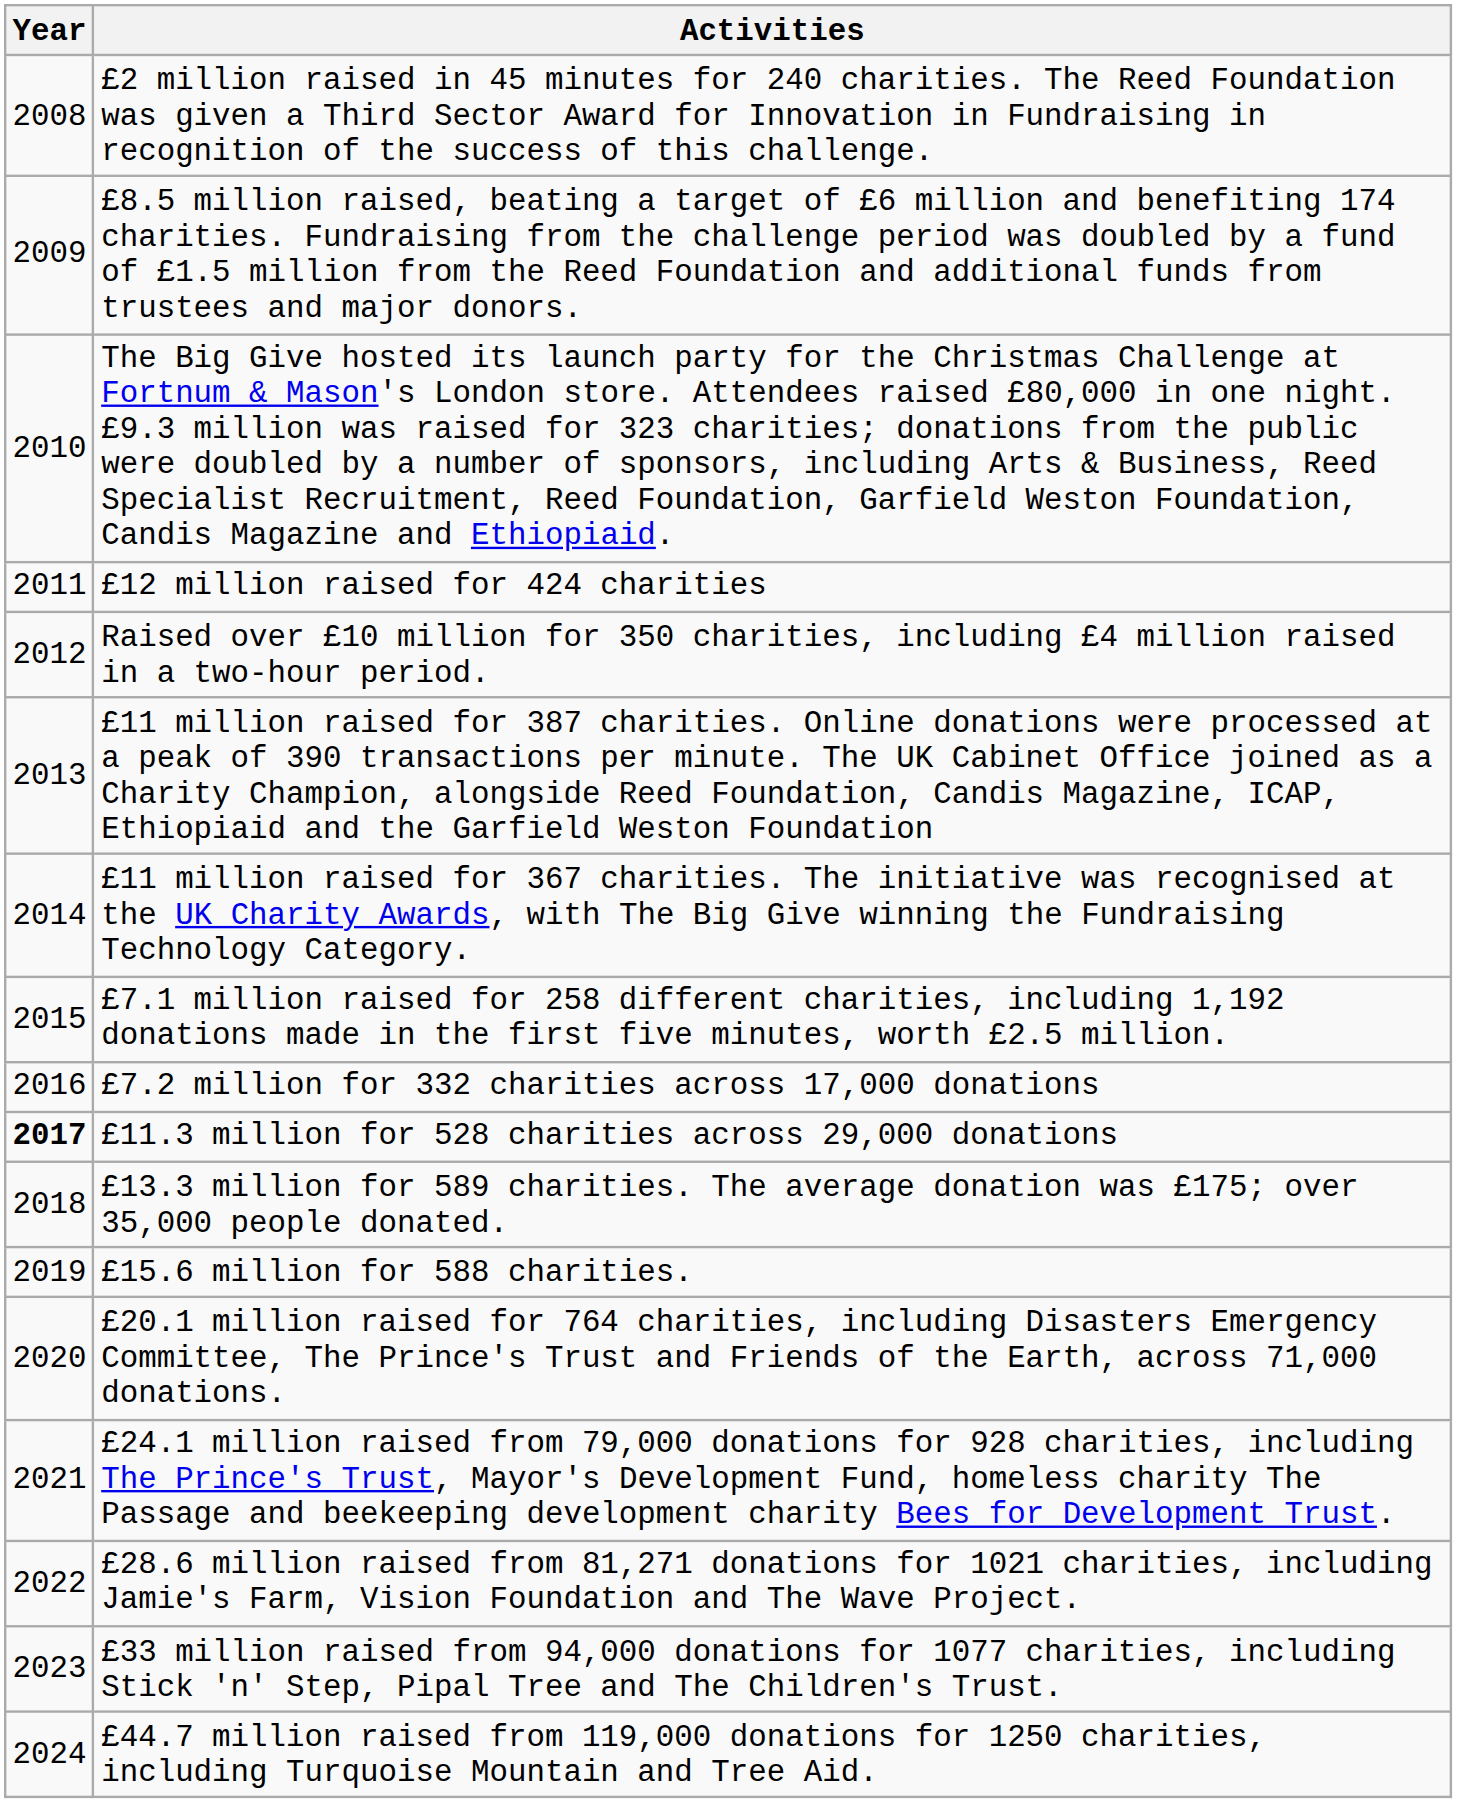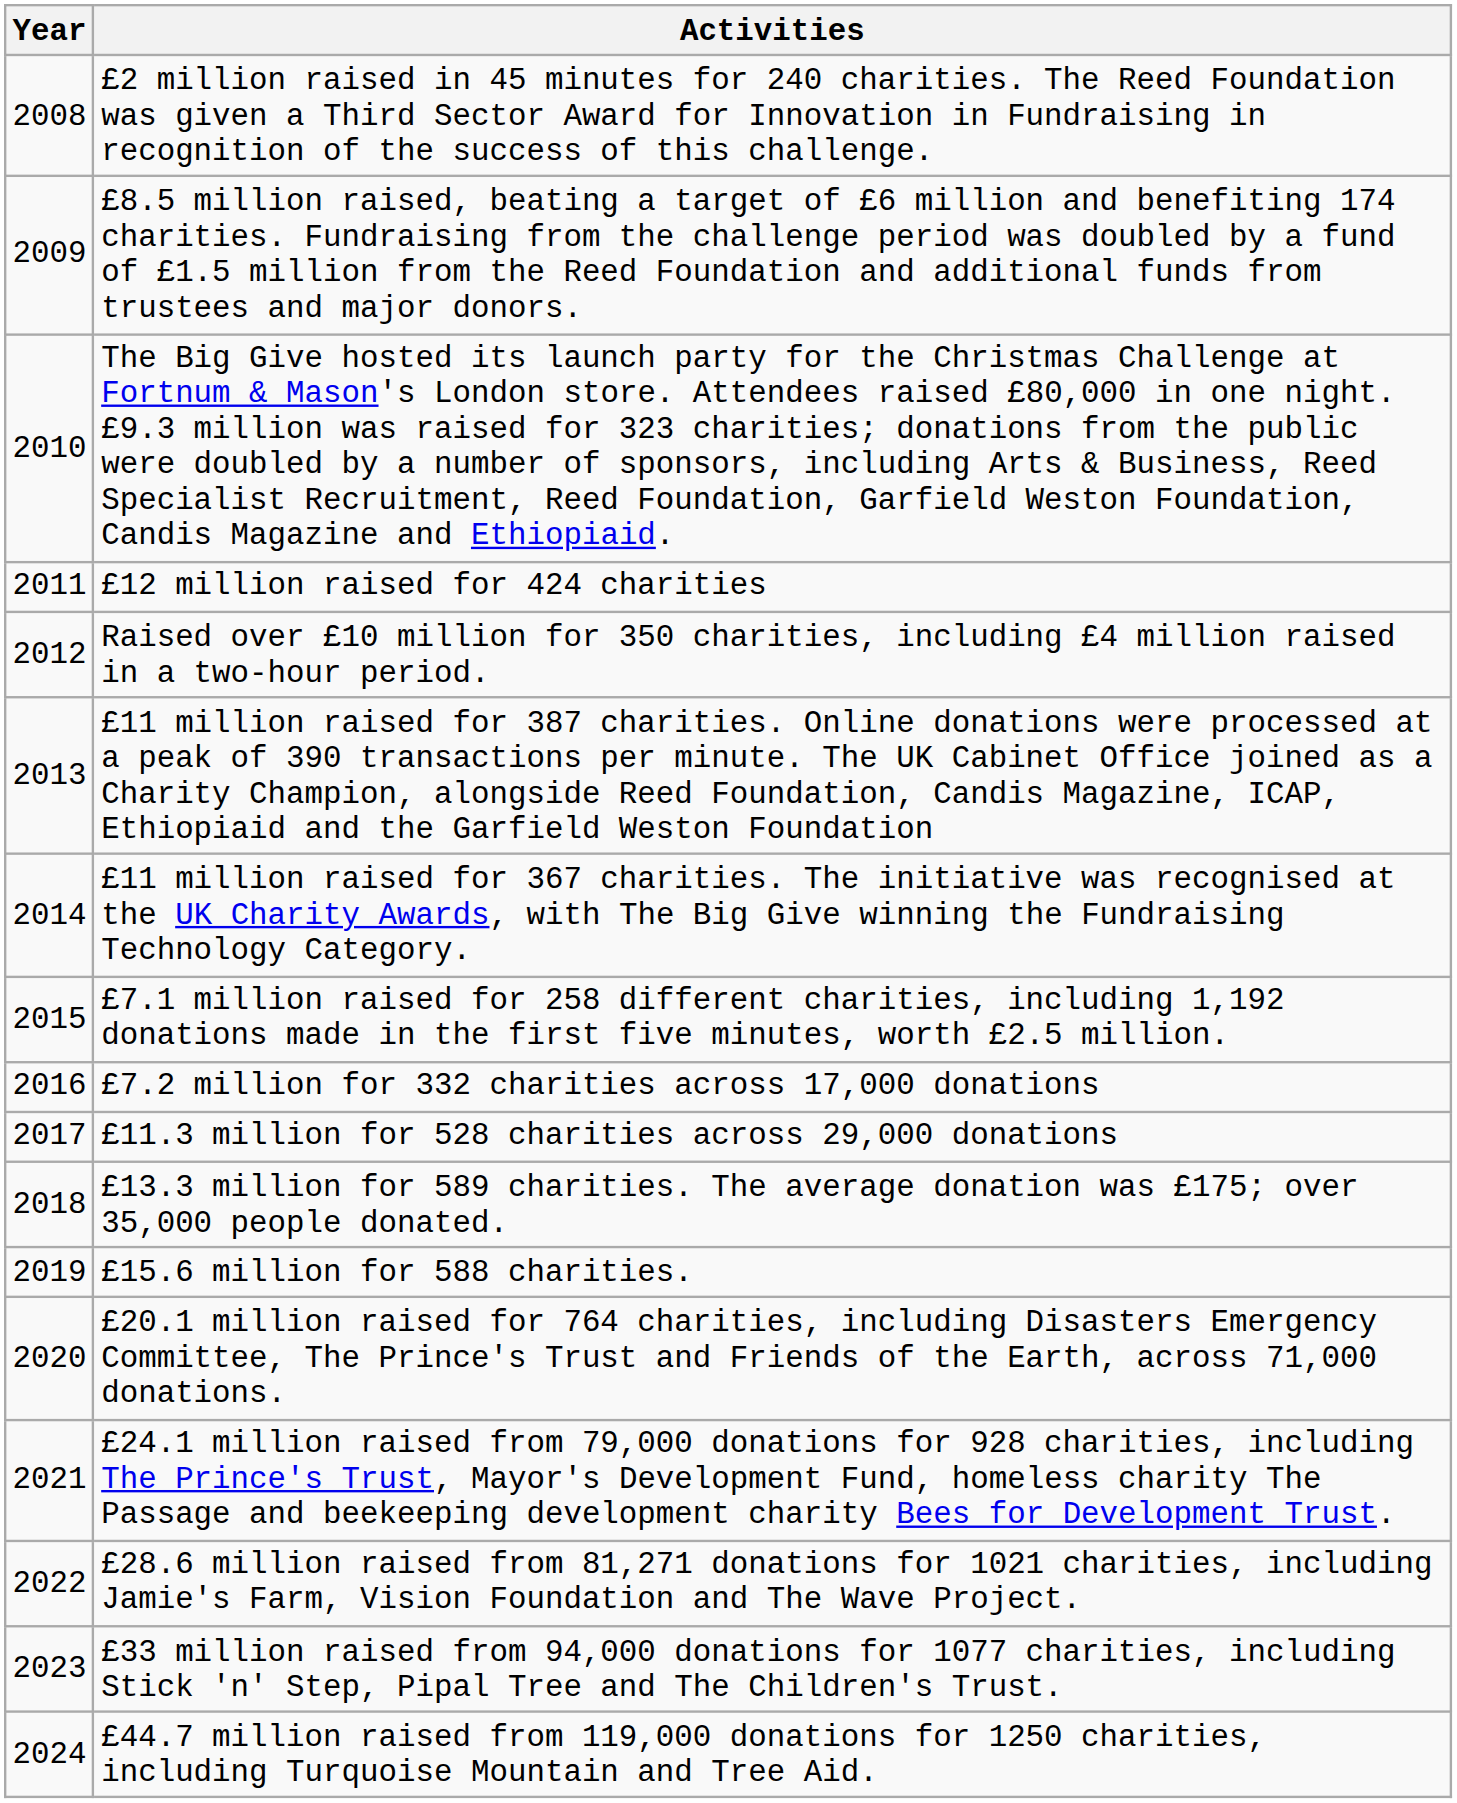(50, 1137) bold -> (50, 1137) normal
